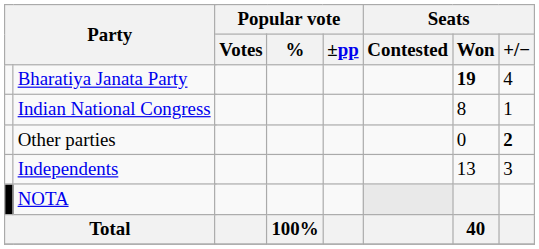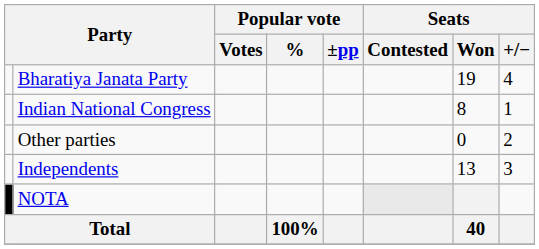(466, 79) bold -> (466, 79) normal
(508, 139) bold -> (508, 139) normal
